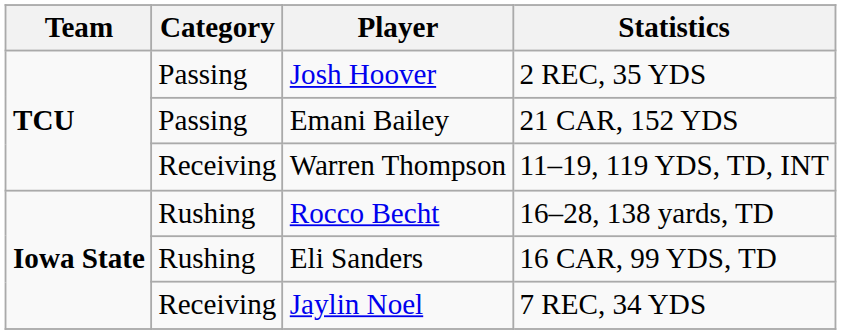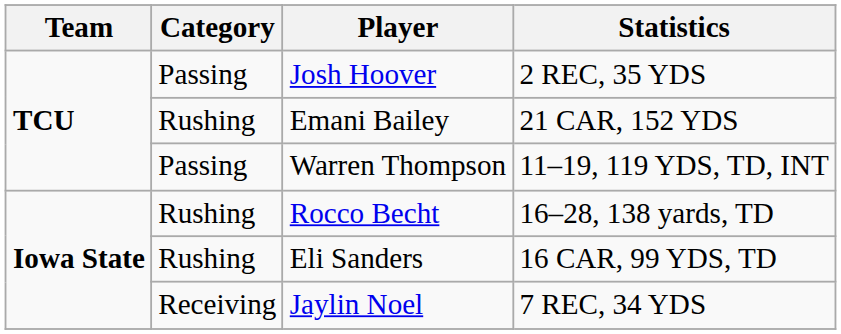(203, 120) Passing -> (207, 120) Rushing
(217, 166) Receiving -> (203, 166) Passing
